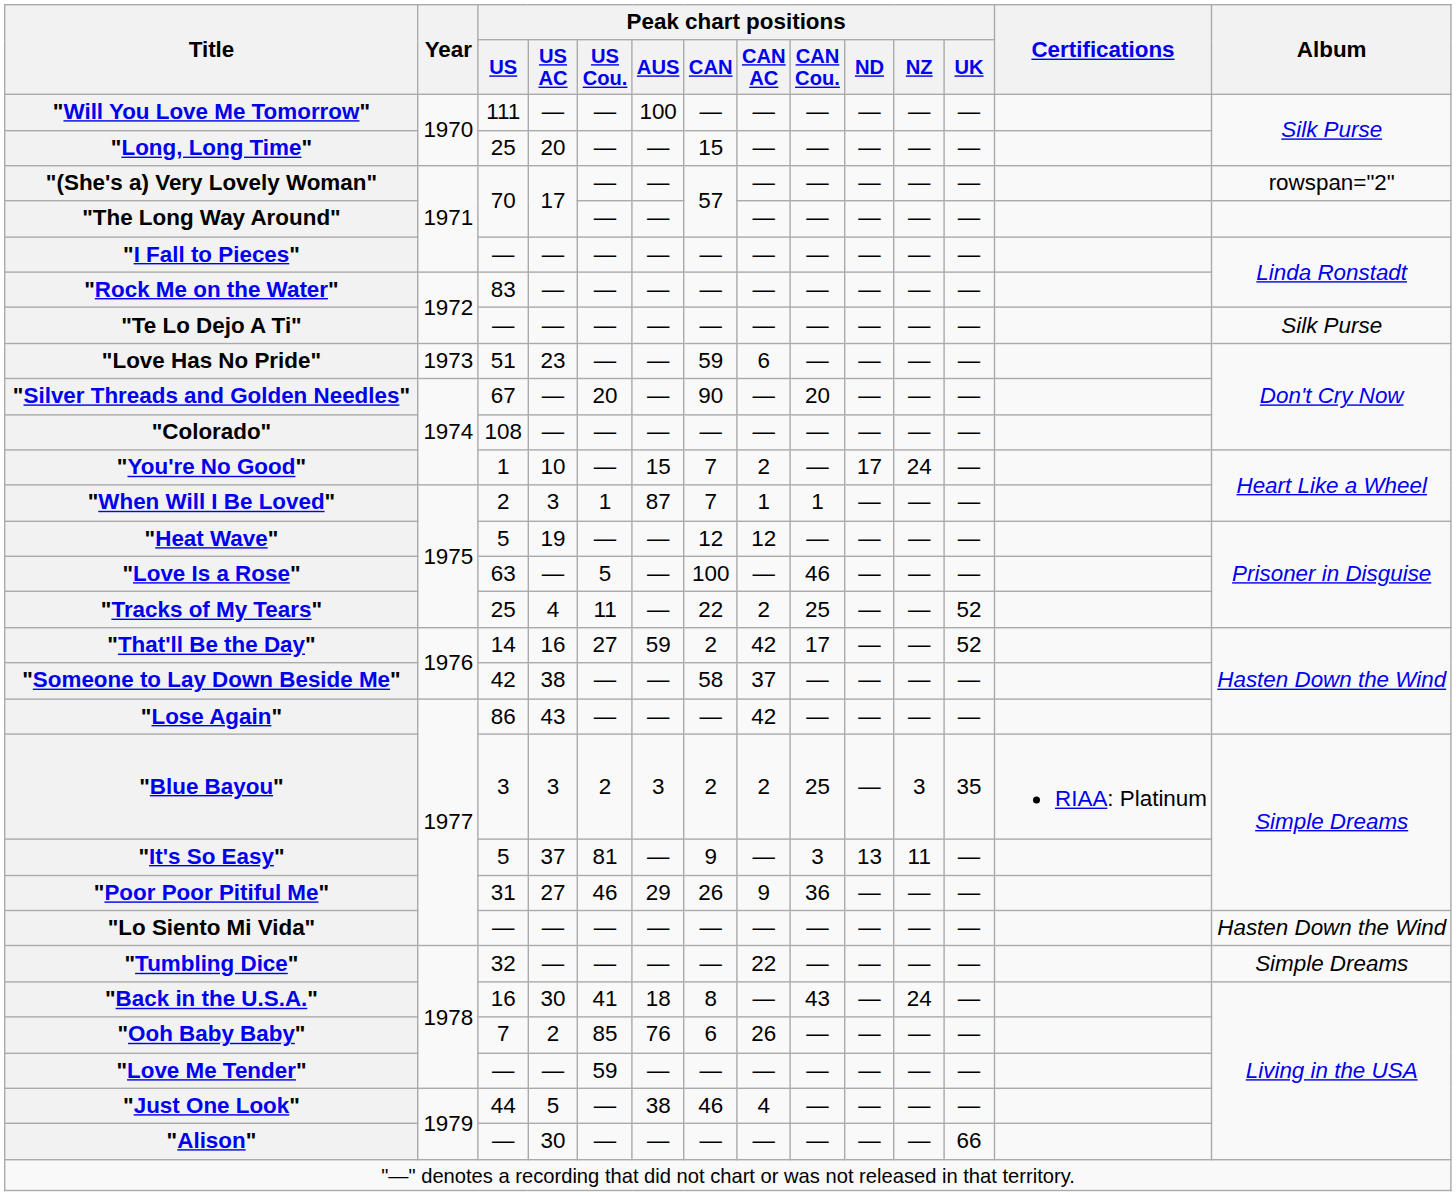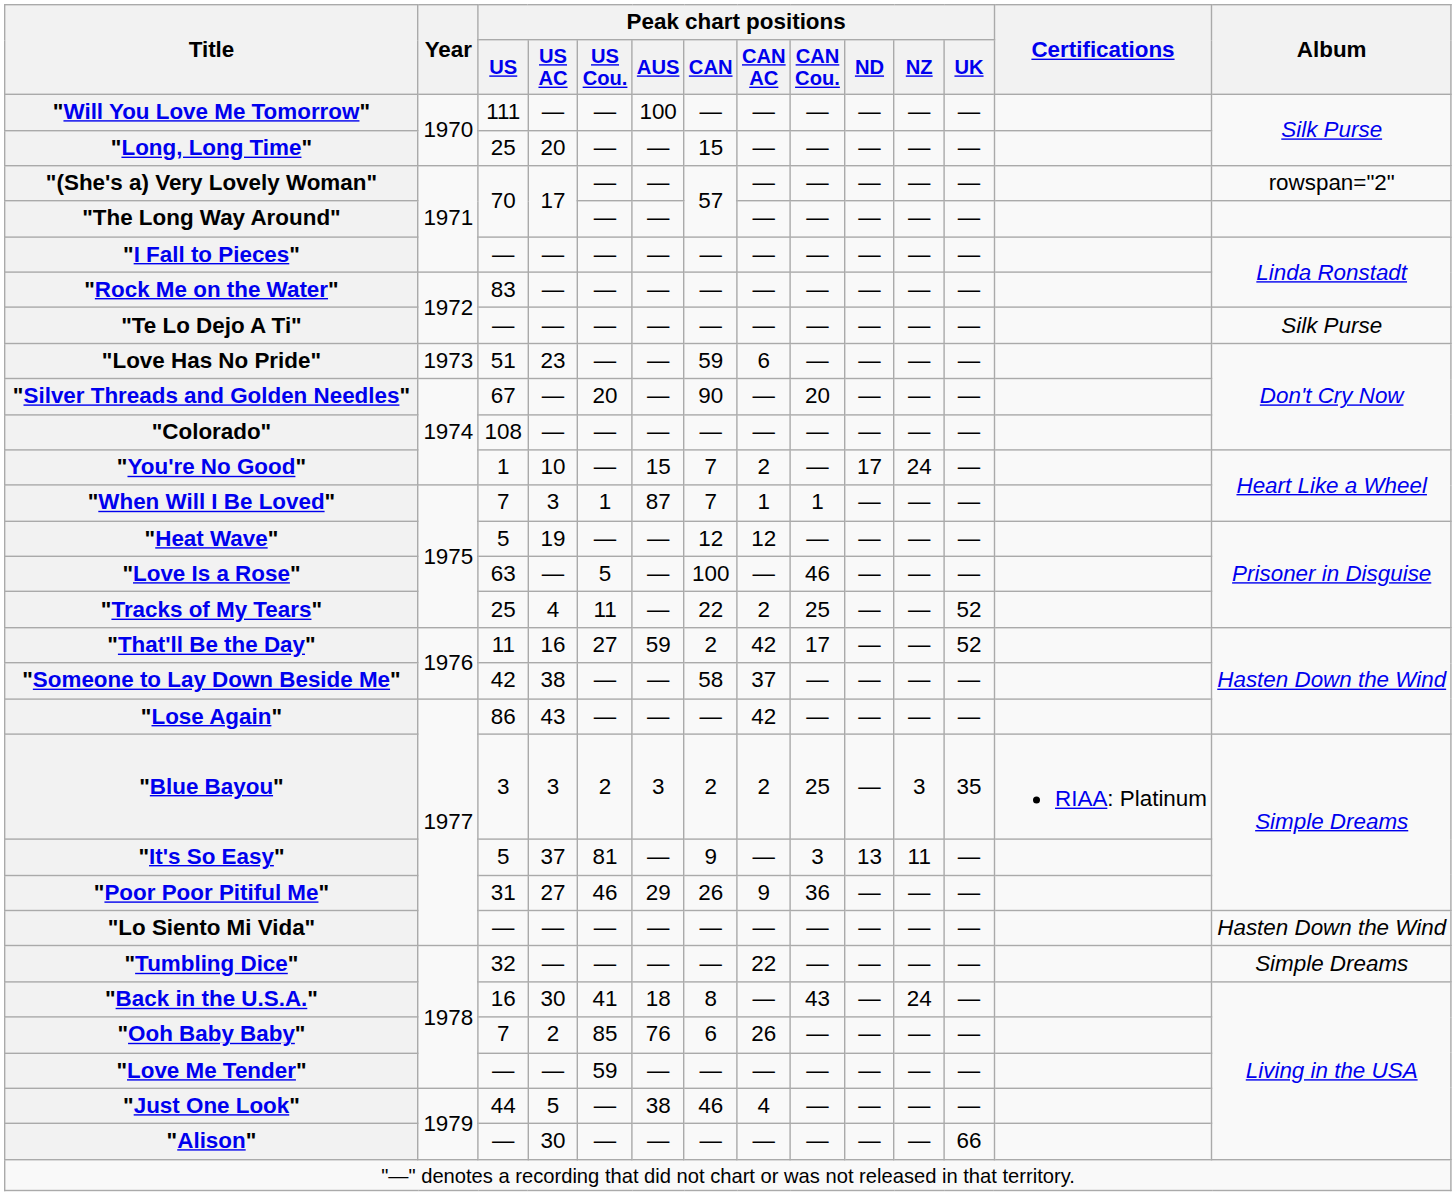(503, 502) 2 -> (503, 502) 7
(503, 644) 14 -> (503, 644) 11
